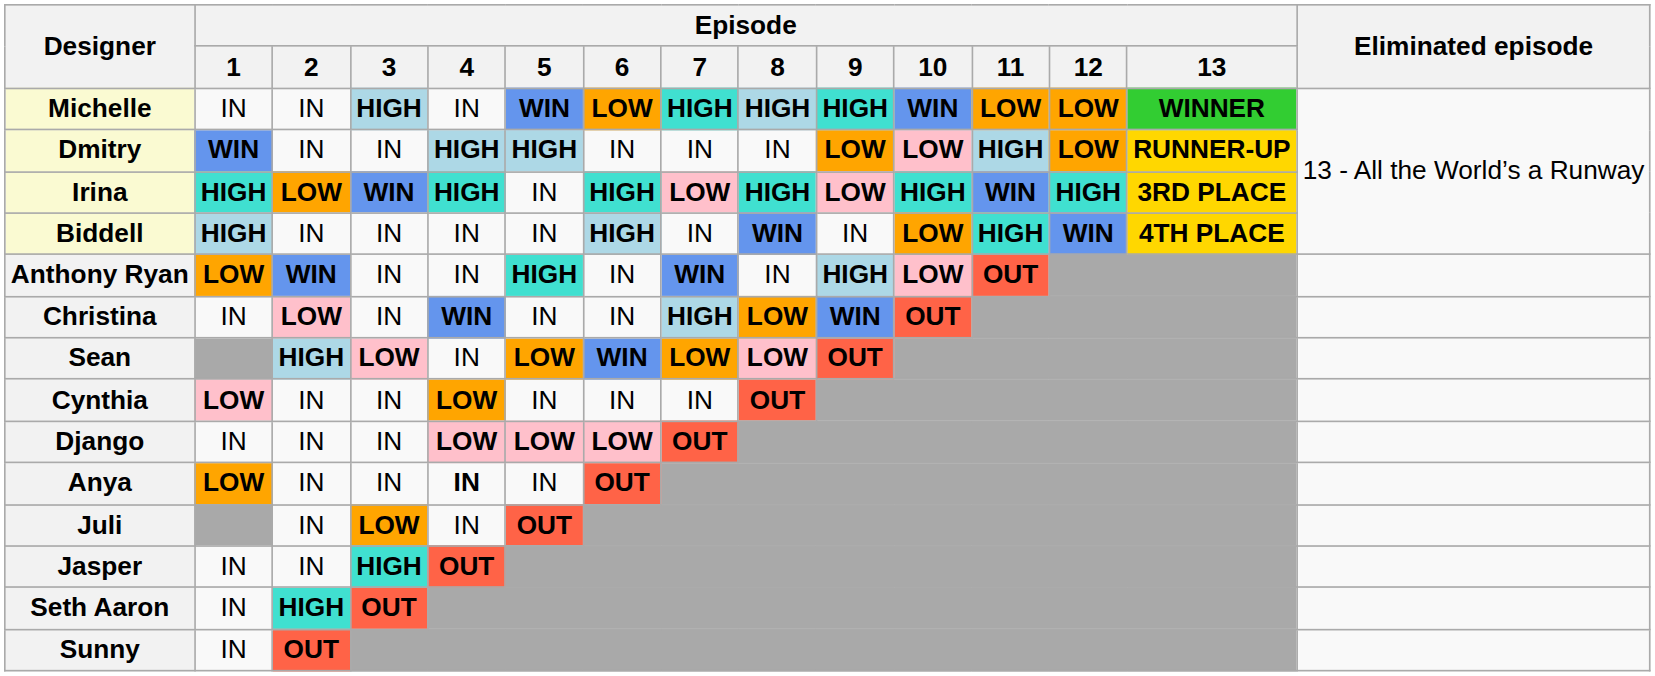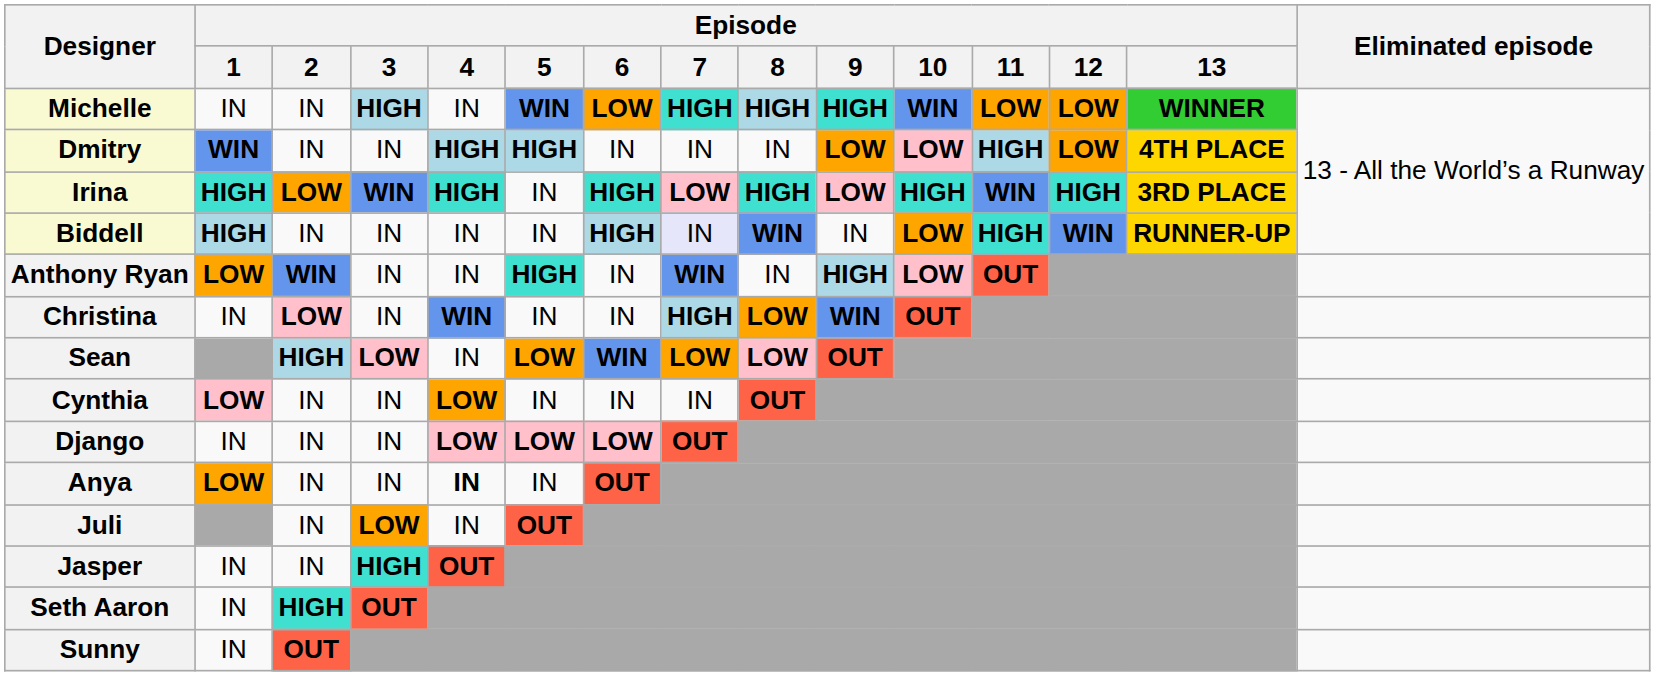(1212, 150) RUNNER-UP -> (1212, 150) 4TH PLACE
(700, 233) no background -> (700, 233) lavender background
(1212, 233) 4TH PLACE -> (1212, 233) RUNNER-UP
